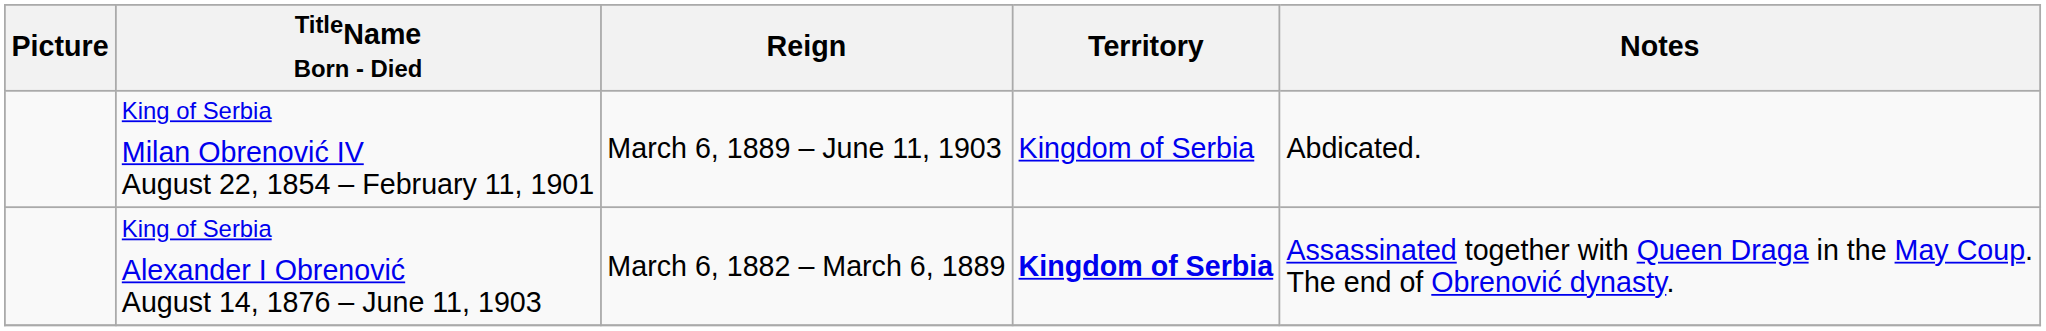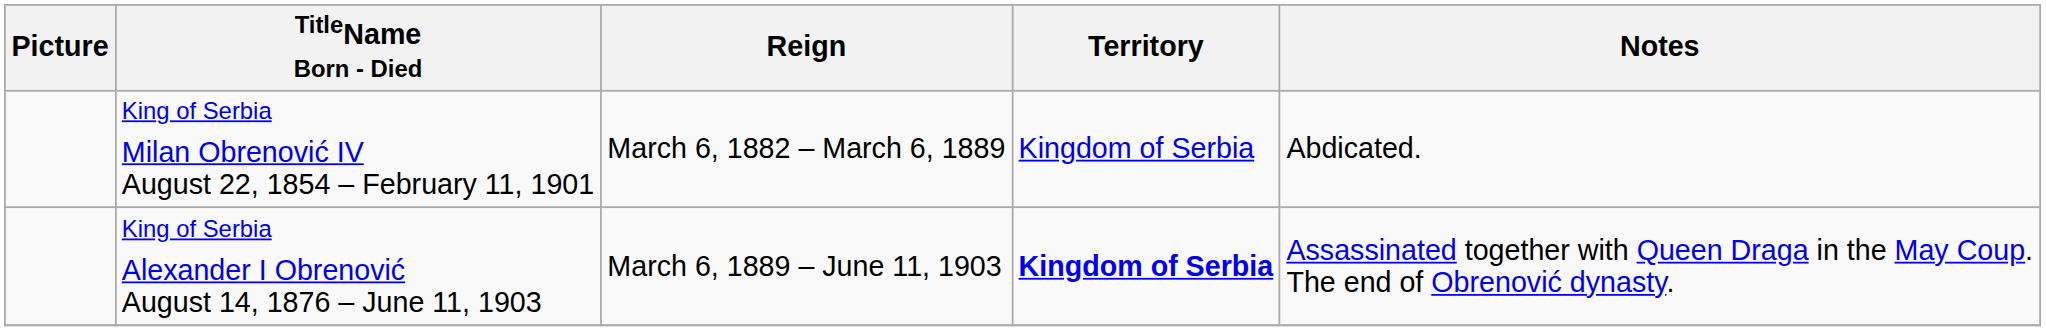(805, 148) March 6, 1889 – June 11, 1903 -> (806, 148) March 6, 1882 – March 6, 1889
(806, 266) March 6, 1882 – March 6, 1889 -> (805, 266) March 6, 1889 – June 11, 1903
